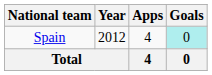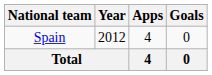(187, 37) paleturquoise background -> (187, 37) no background
